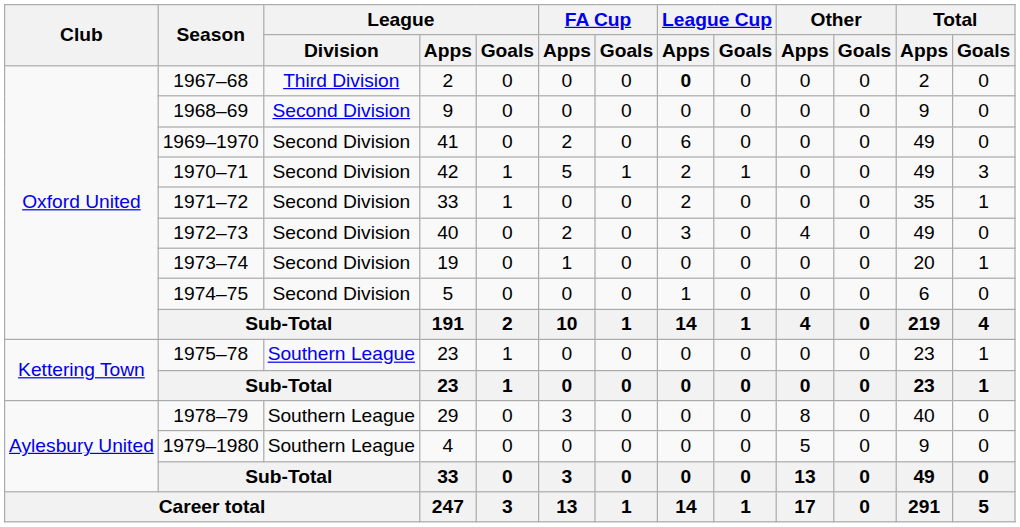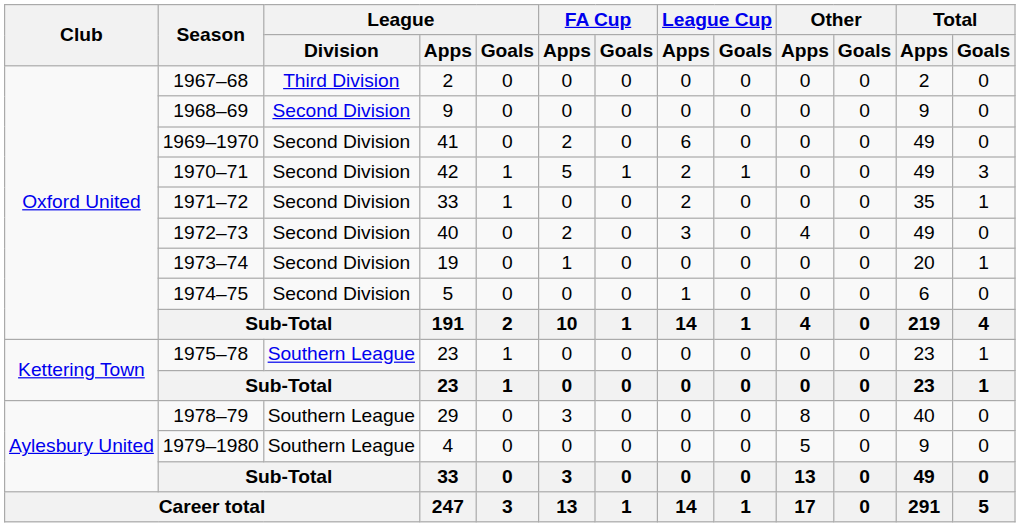(686, 80) bold -> (686, 80) normal
